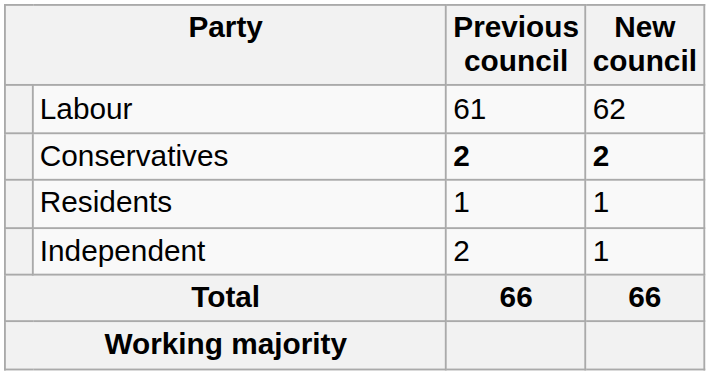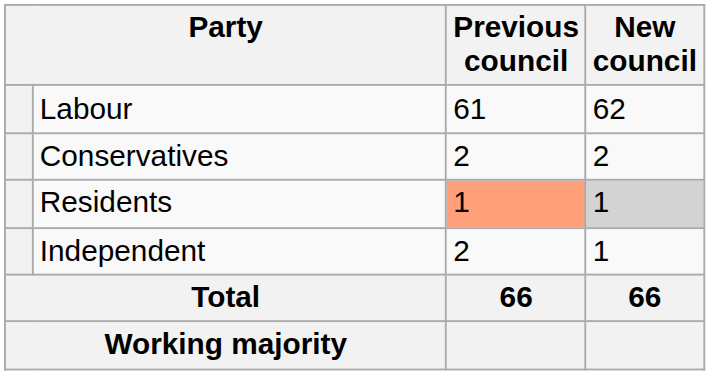(462, 155) bold -> (462, 155) normal
(601, 155) bold -> (601, 155) normal
(462, 203) no background -> (462, 203) lightsalmon background
(601, 203) no background -> (601, 203) lightgrey background
